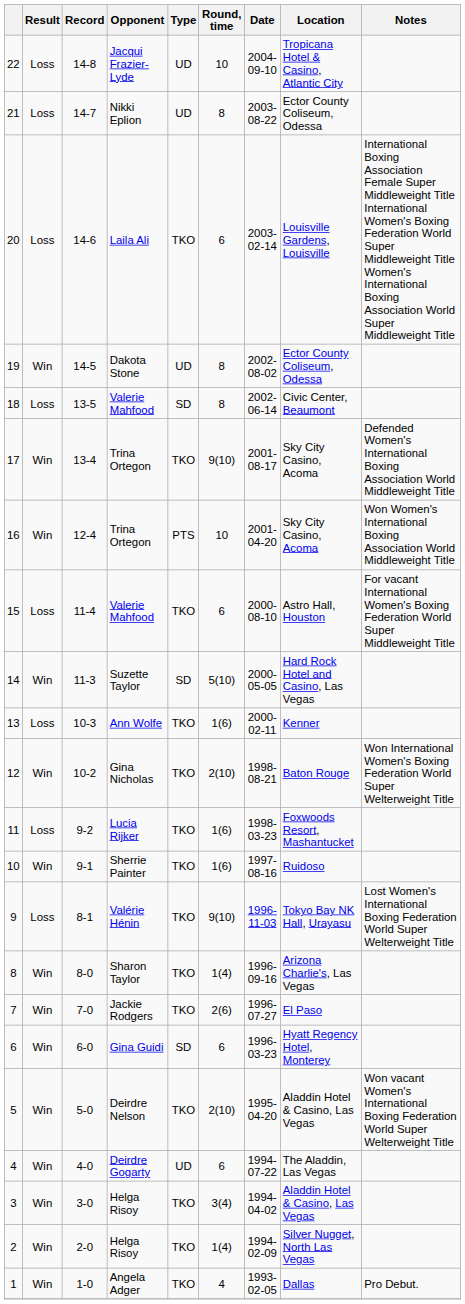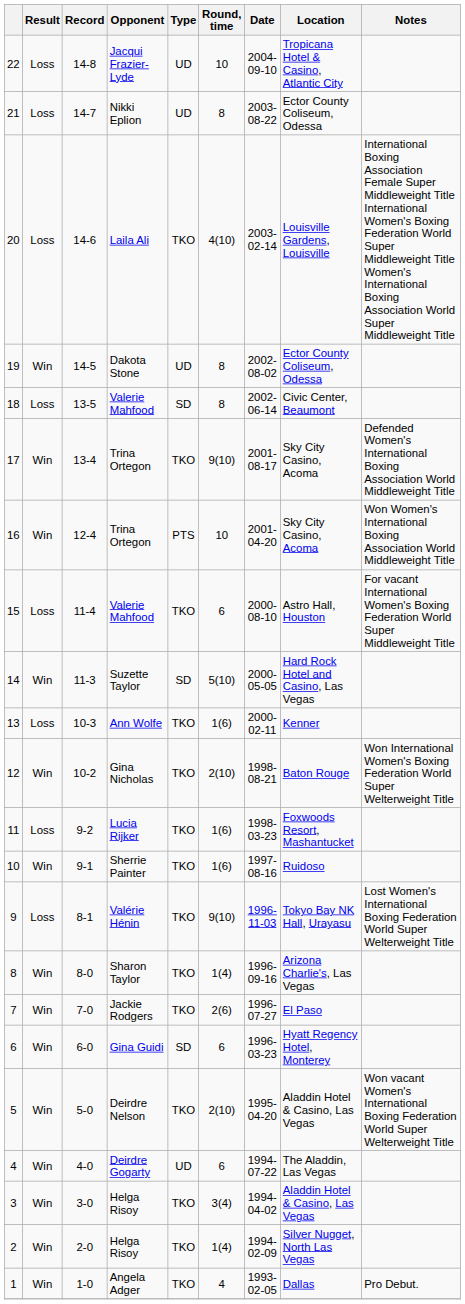(222, 240) 6 -> (222, 240) 4(10)
